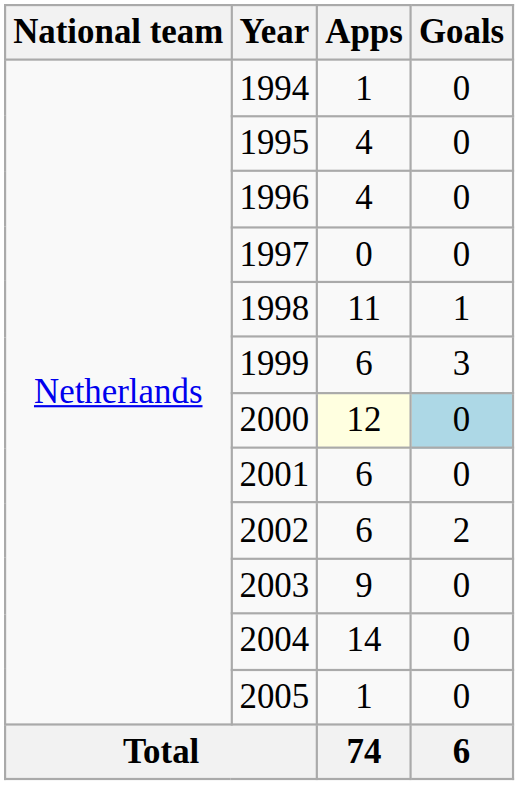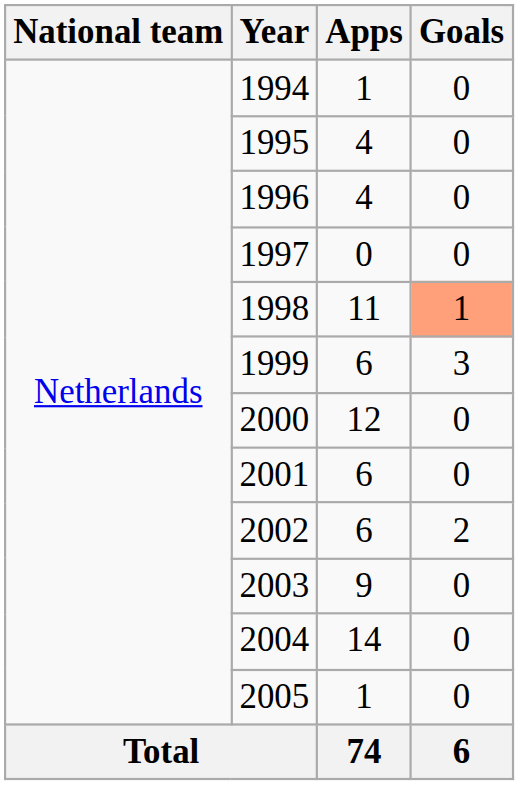(462, 308) no background -> (462, 308) lightsalmon background
(364, 419) lightyellow background -> (364, 419) no background
(462, 419) lightblue background -> (462, 419) no background
